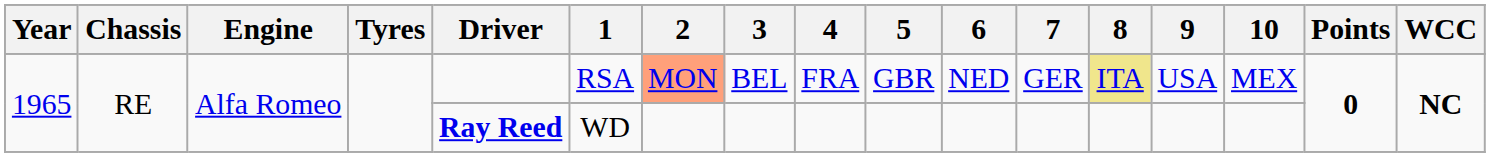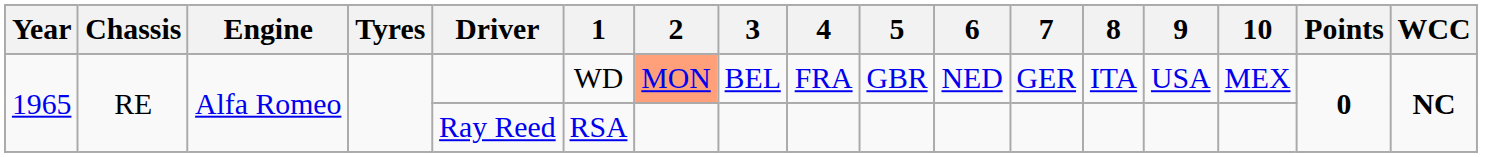(605, 78) RSA -> (598, 78) WD
(1120, 78) khaki background -> (1114, 78) no background
(501, 127) bold -> (497, 127) normal
(605, 127) WD -> (598, 127) RSA
